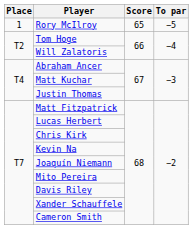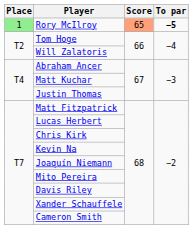(19, 25) no background -> (19, 25) lightgreen background
(139, 25) no background -> (139, 25) lightsalmon background
(171, 25) normal -> (171, 25) bold
